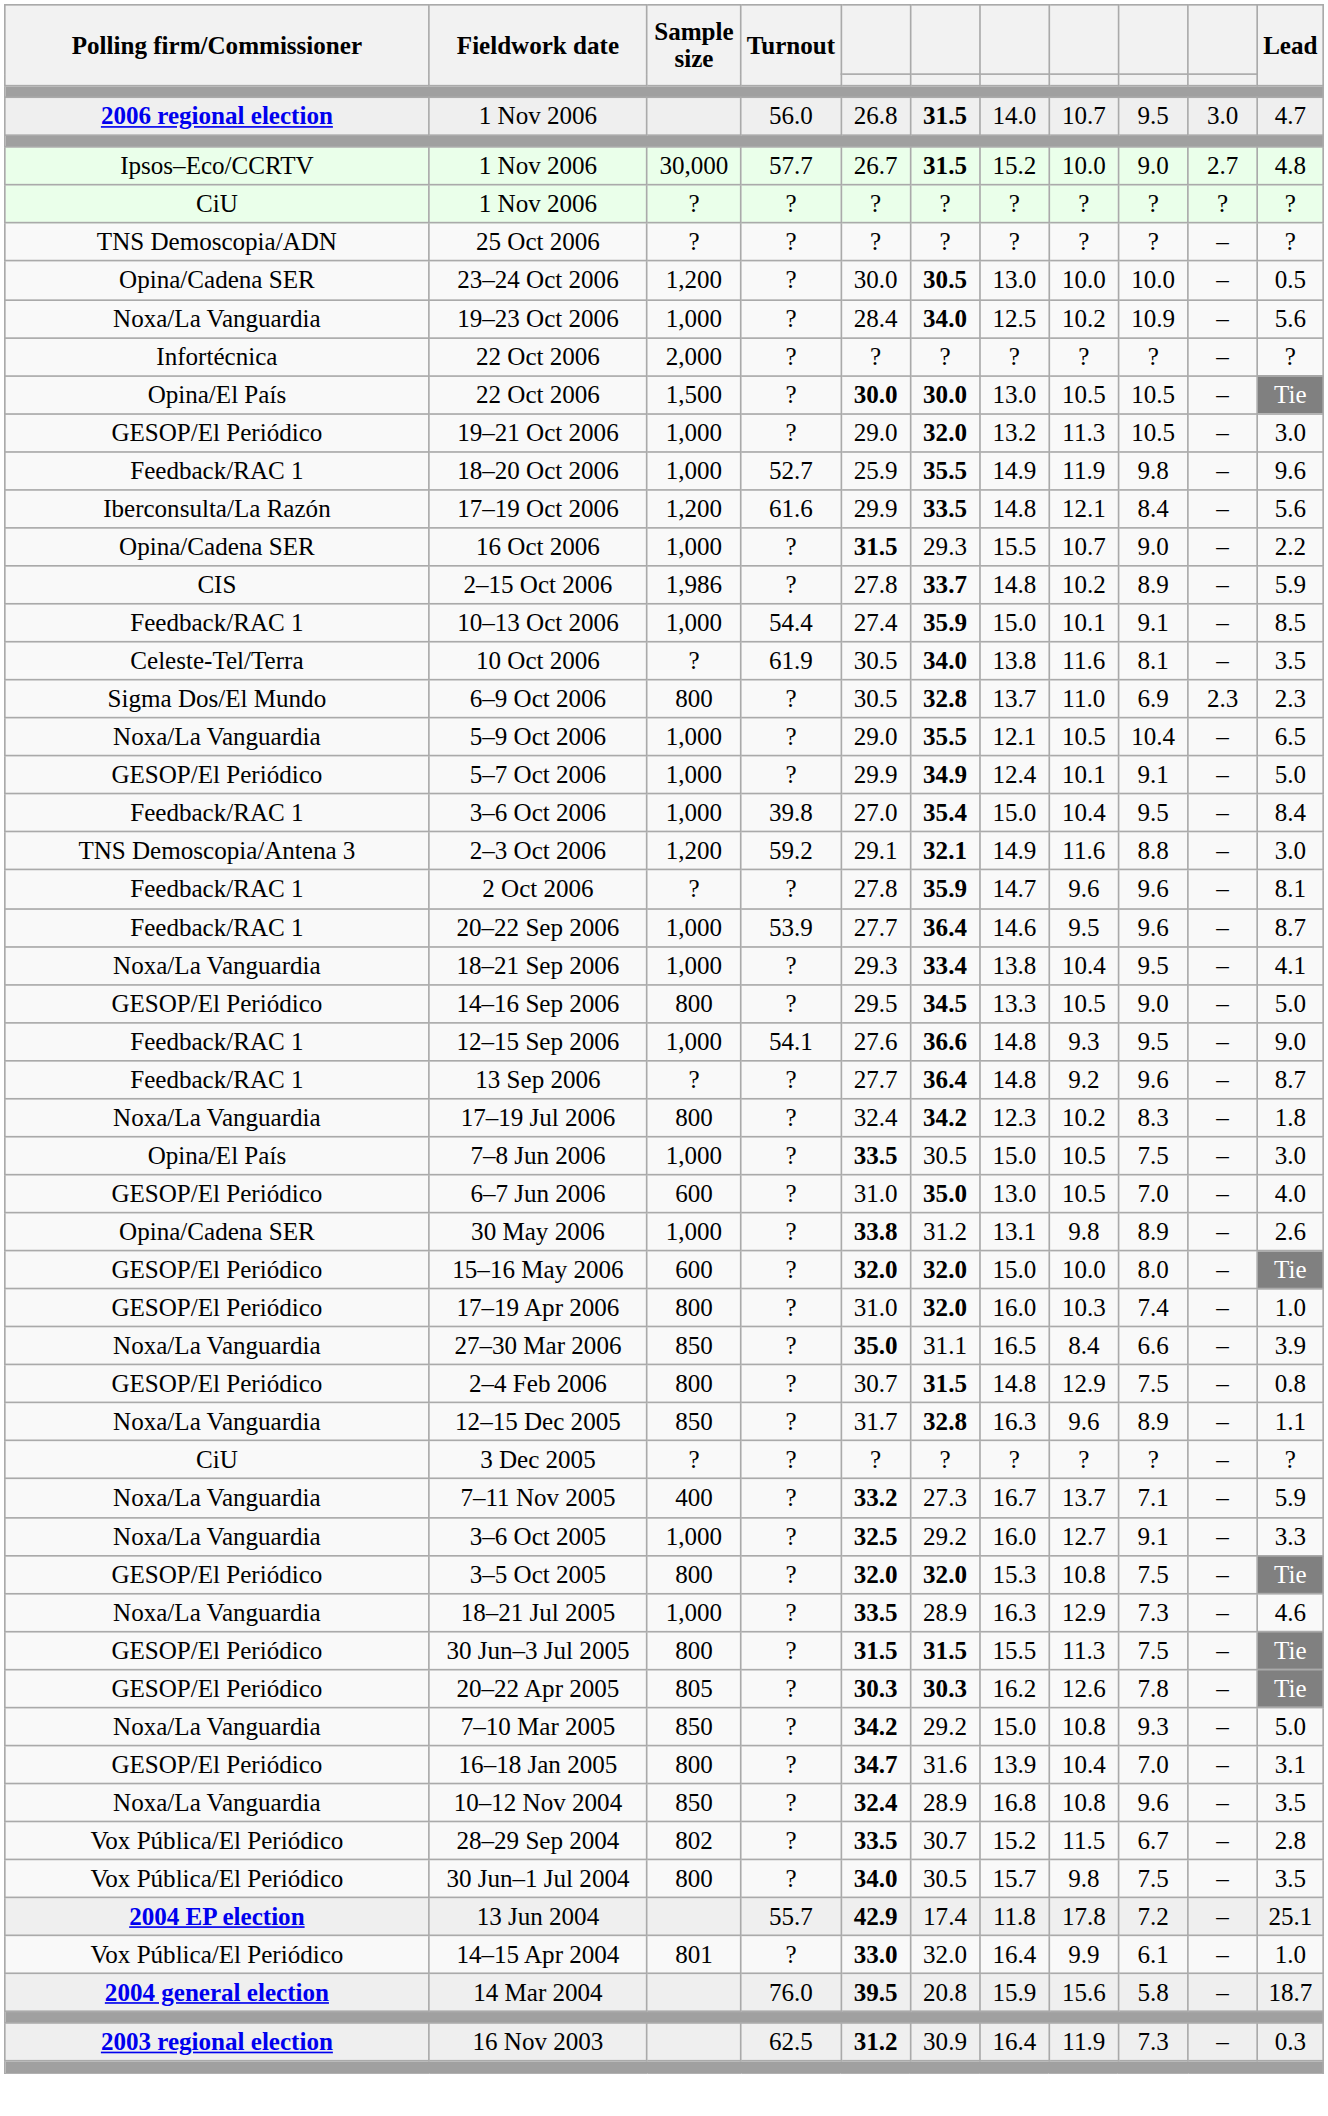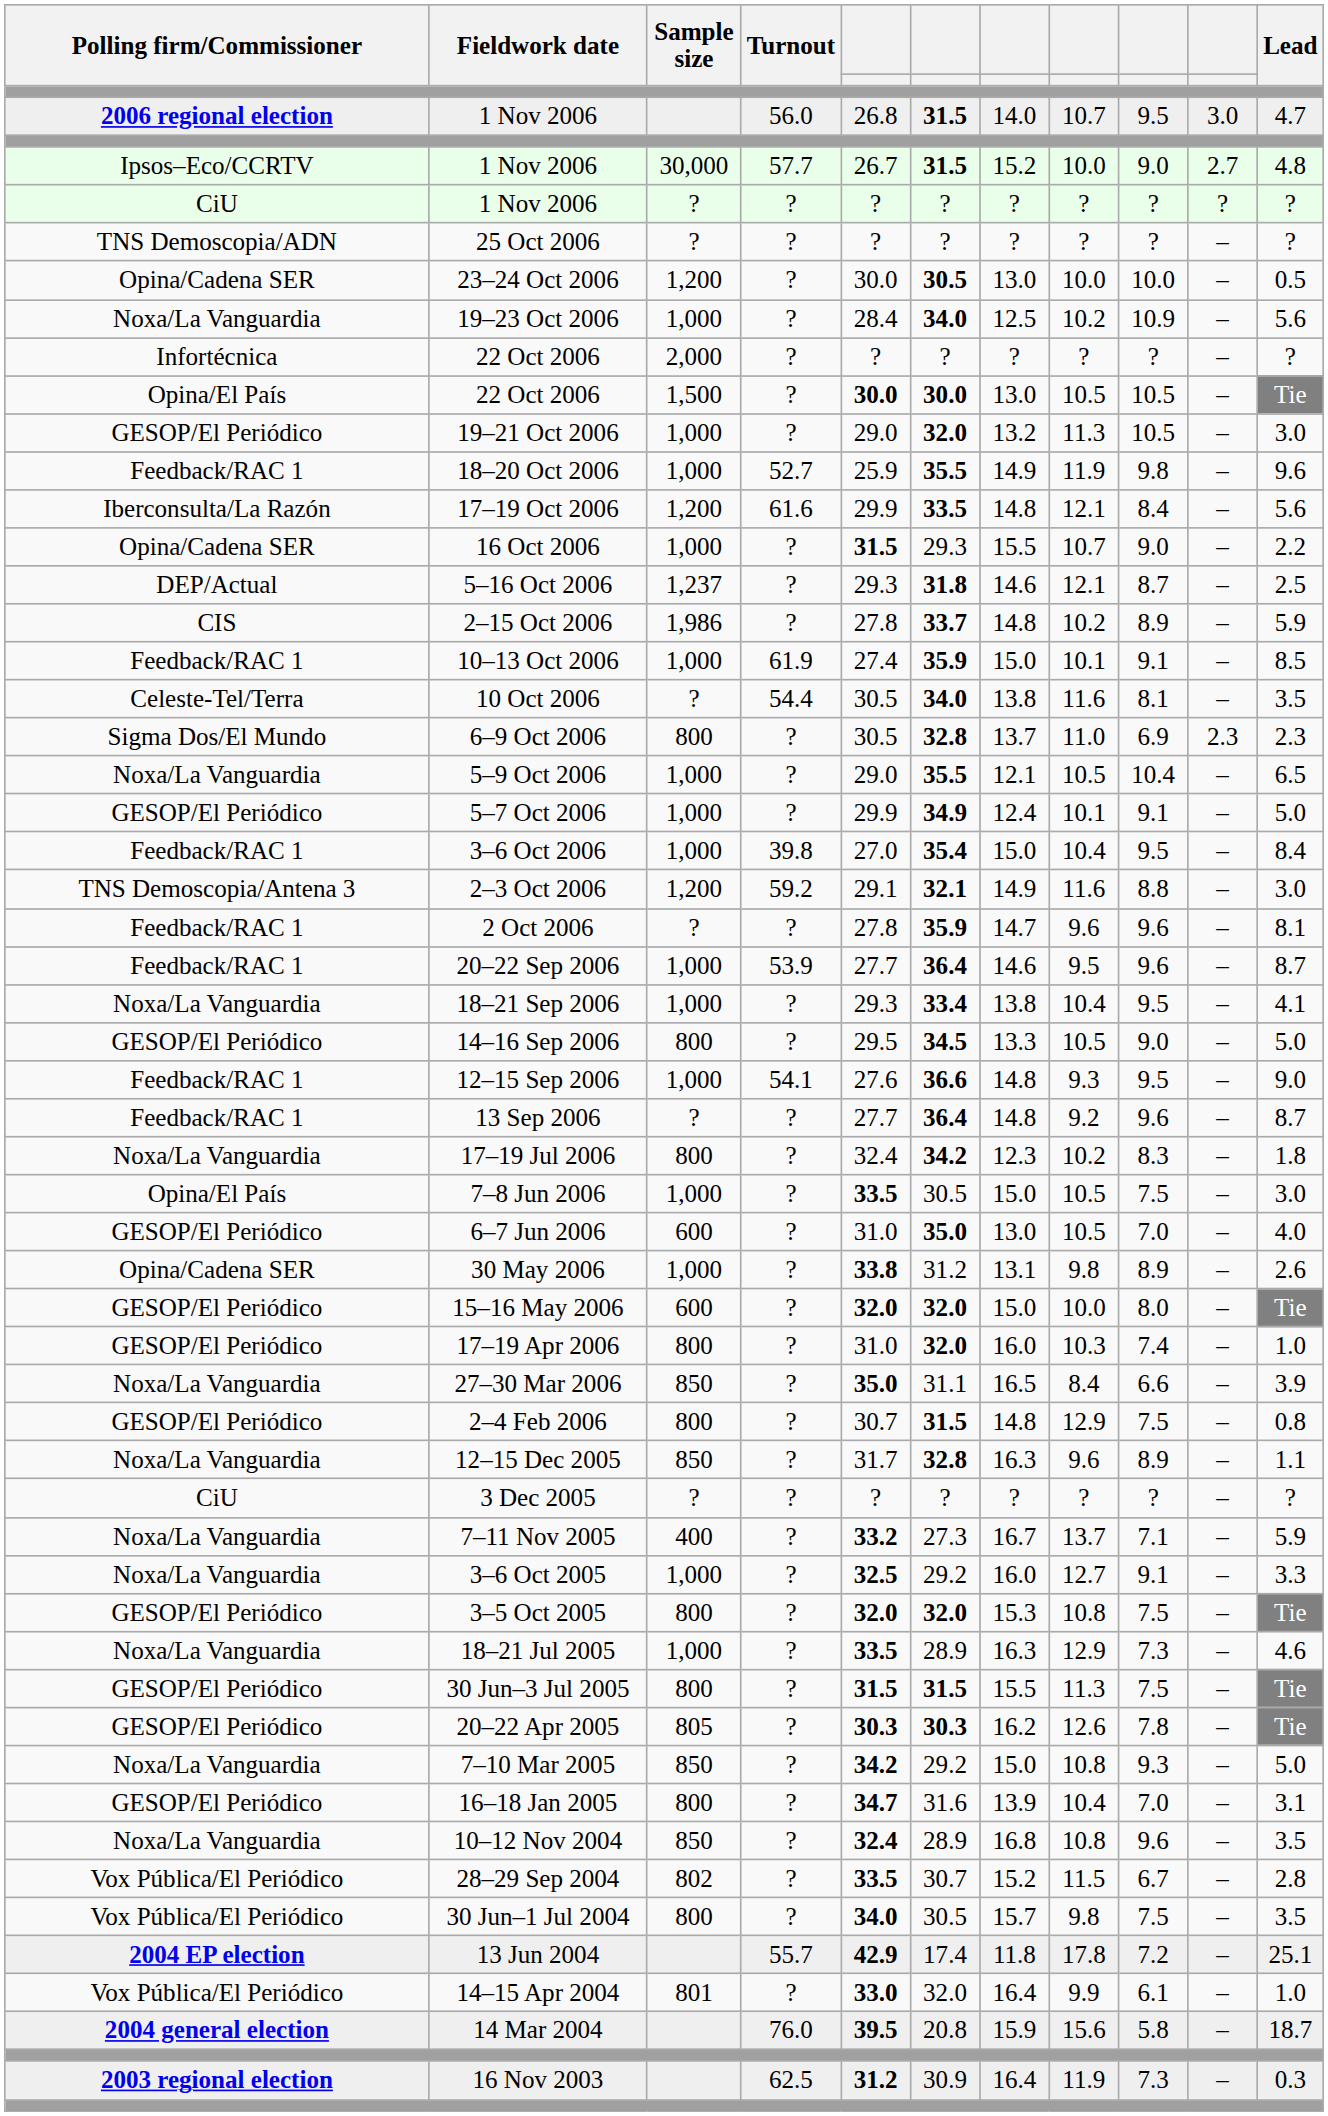+ row: (217, 584)
(791, 622) 54.4 -> (791, 660) 61.9
(791, 660) 61.9 -> (791, 698) 54.4
